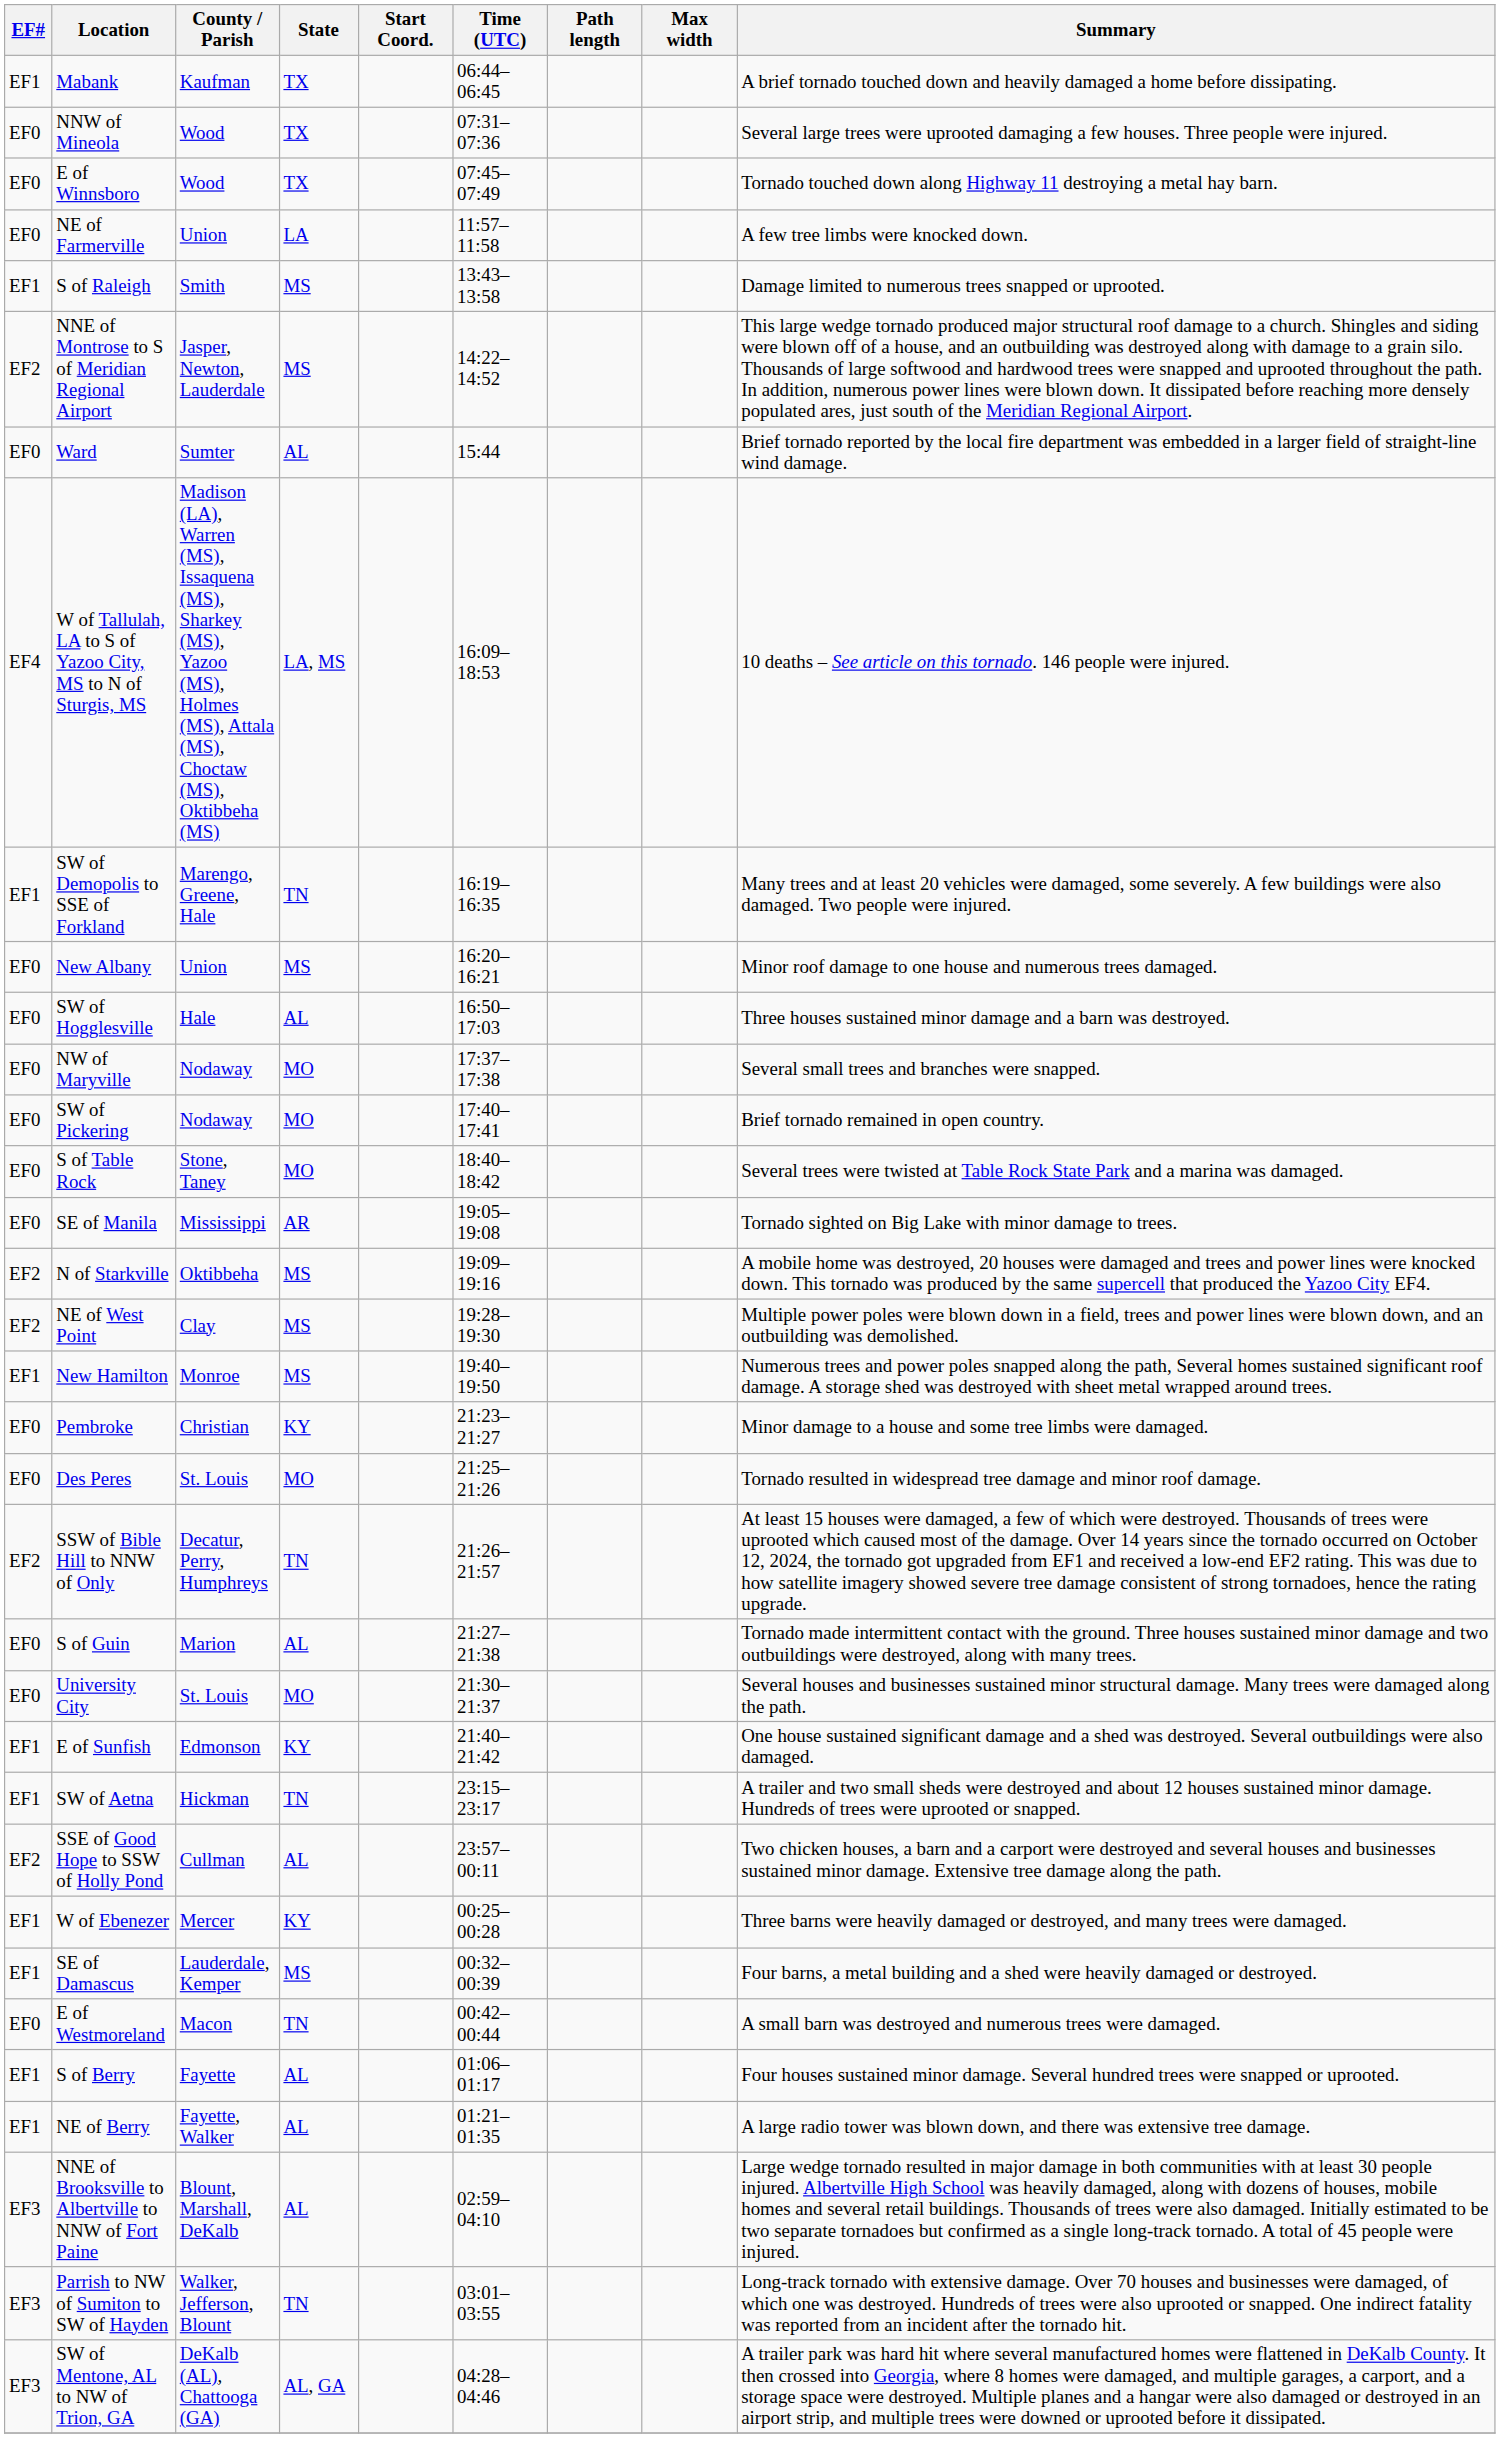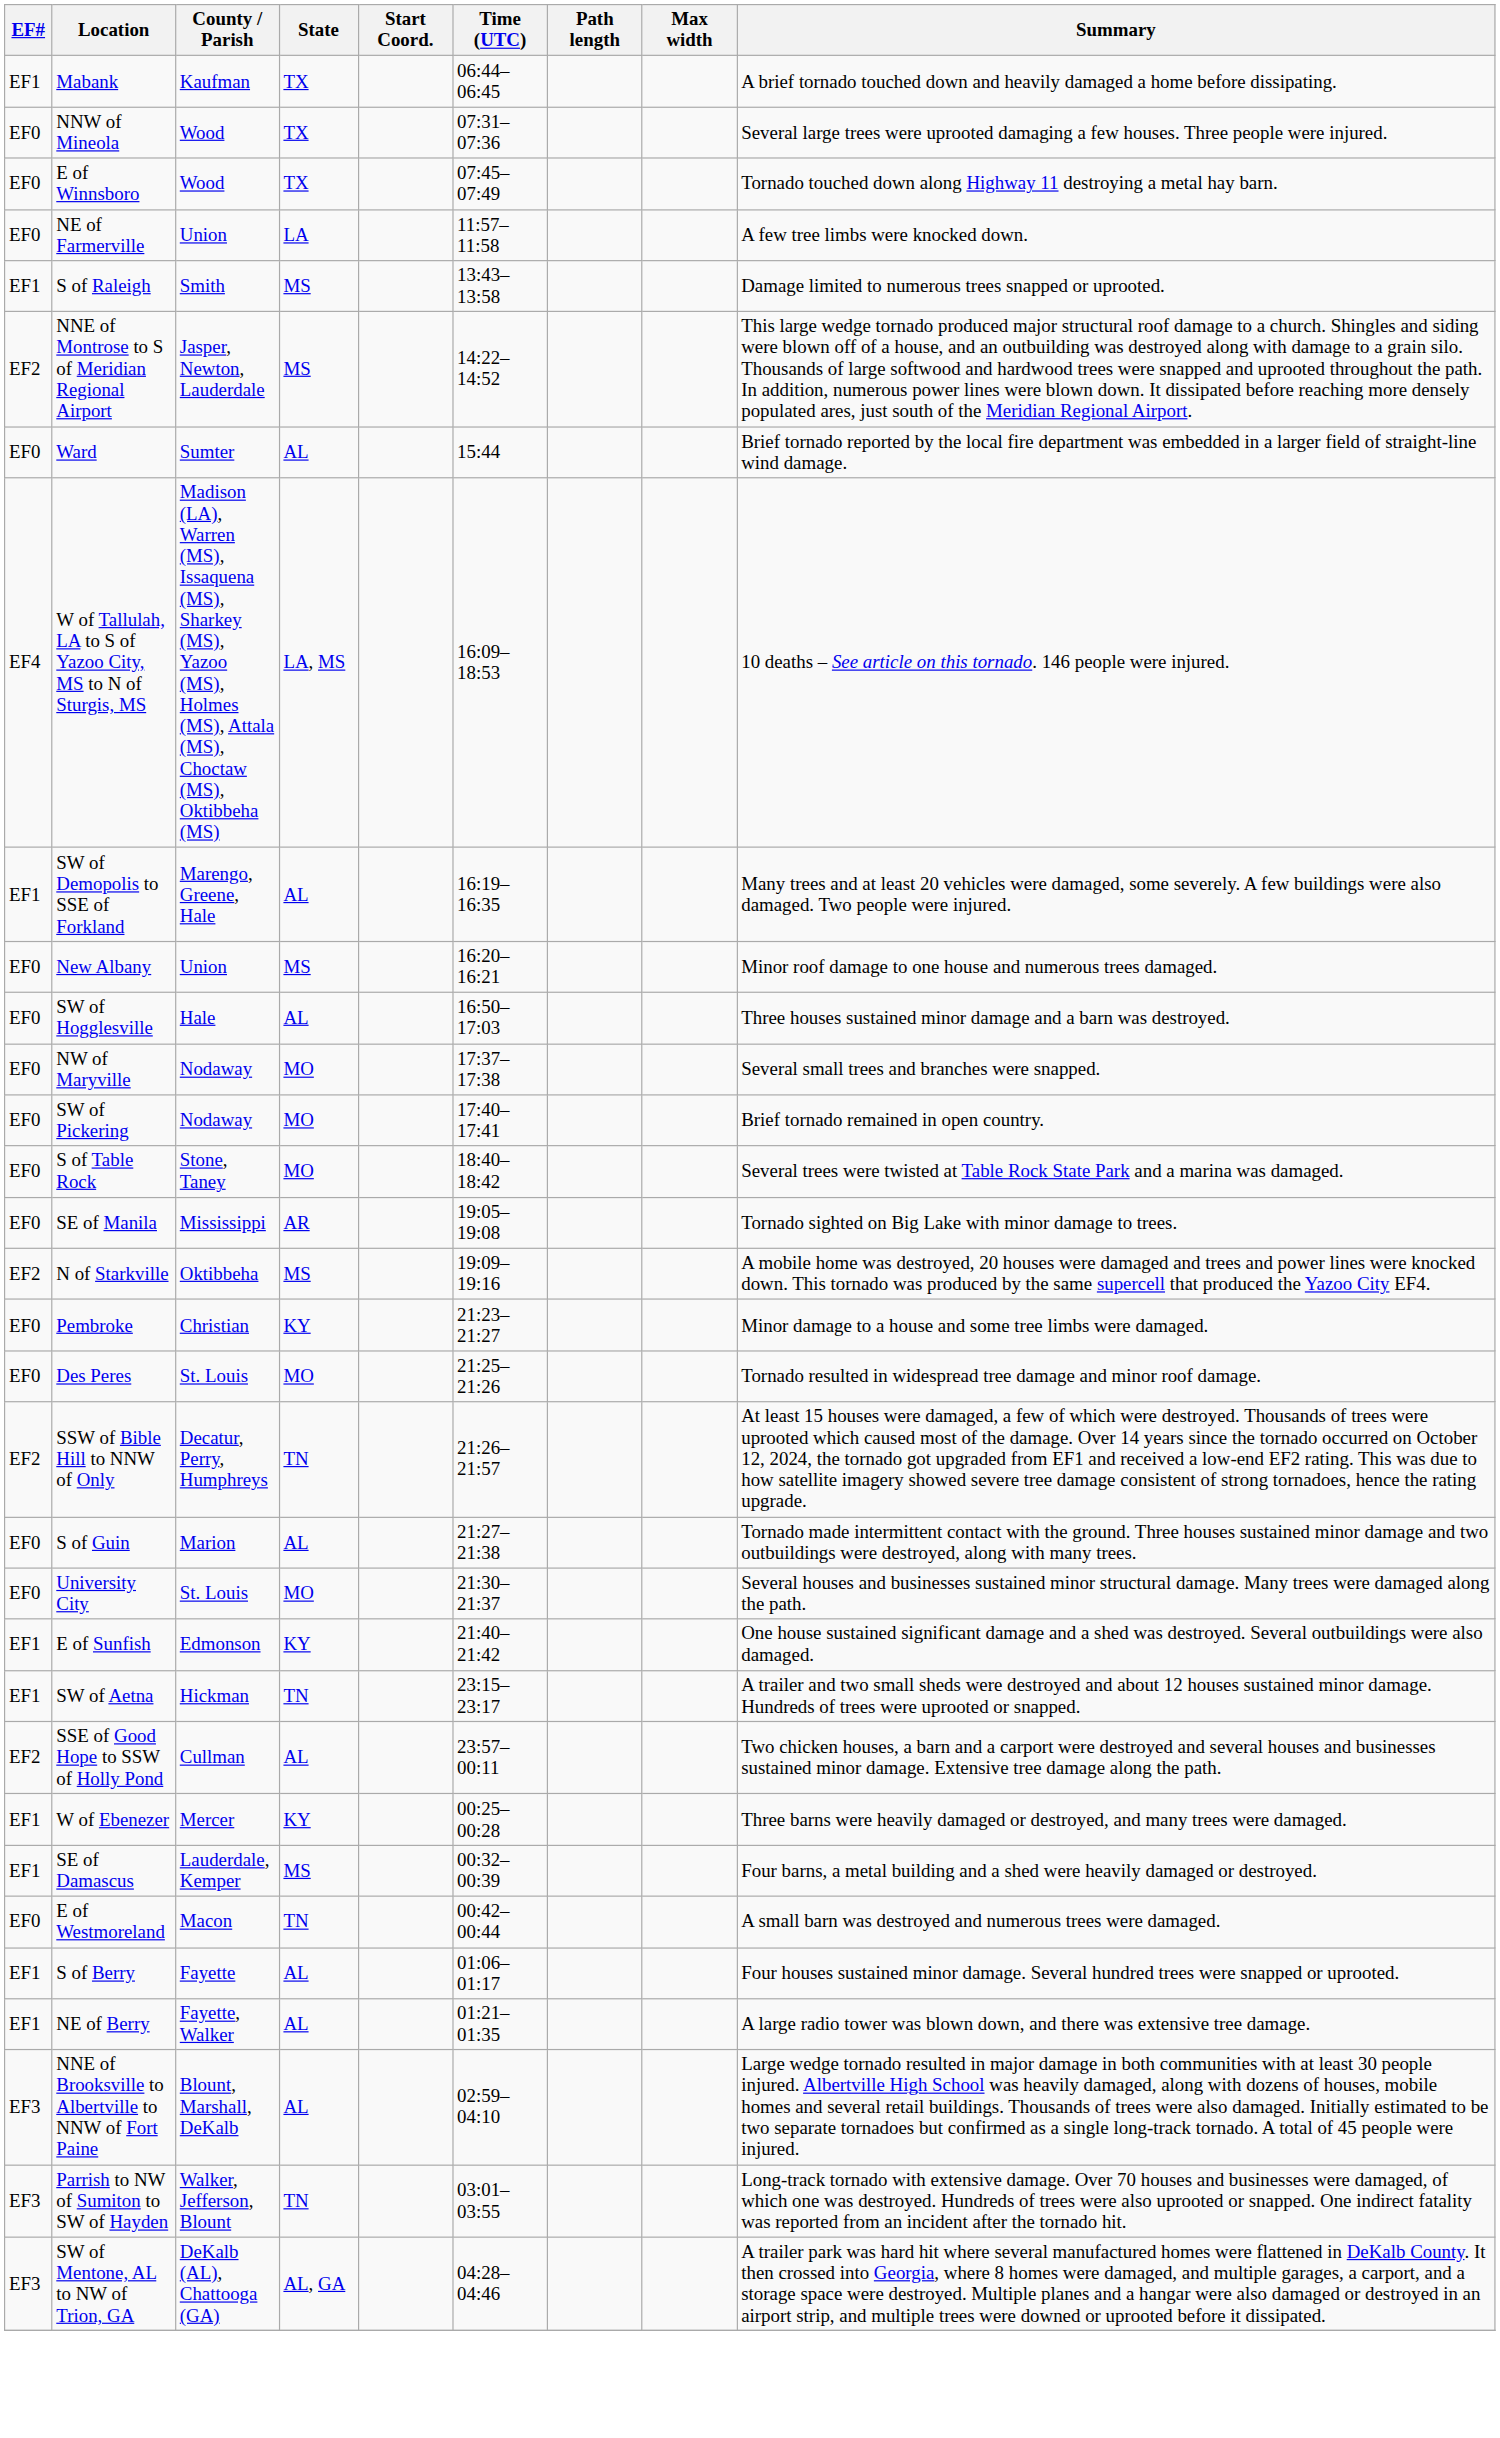(296, 894) TN -> (296, 894) AL
- row: (100, 1324)
- row: (112, 1376)
